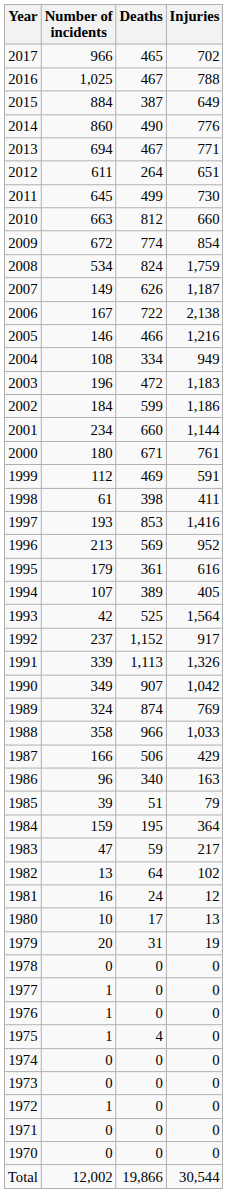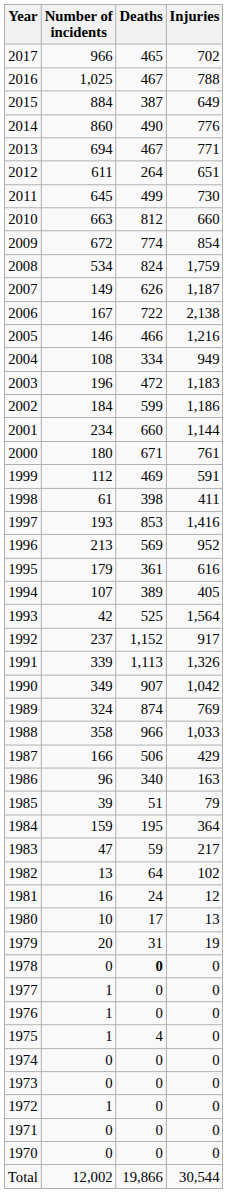(159, 966) normal -> (159, 966) bold
